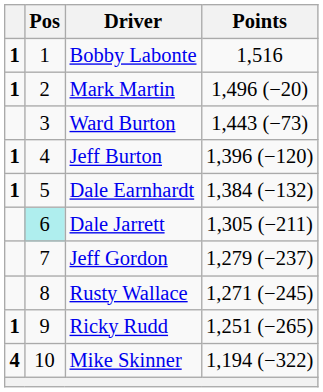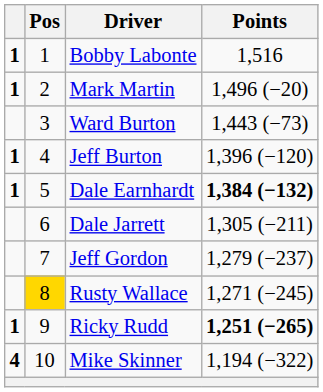(260, 190) normal -> (260, 190) bold
(45, 224) paleturquoise background -> (45, 224) no background
(45, 292) no background -> (45, 292) gold background
(260, 326) normal -> (260, 326) bold
